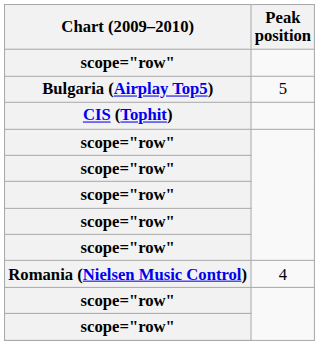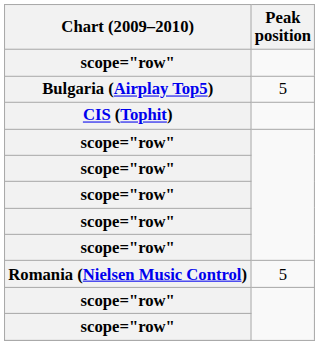(283, 273) 4 -> (283, 273) 5
